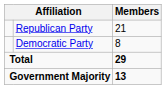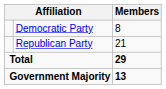rows swapped: (54, 28) <-> (54, 44)
